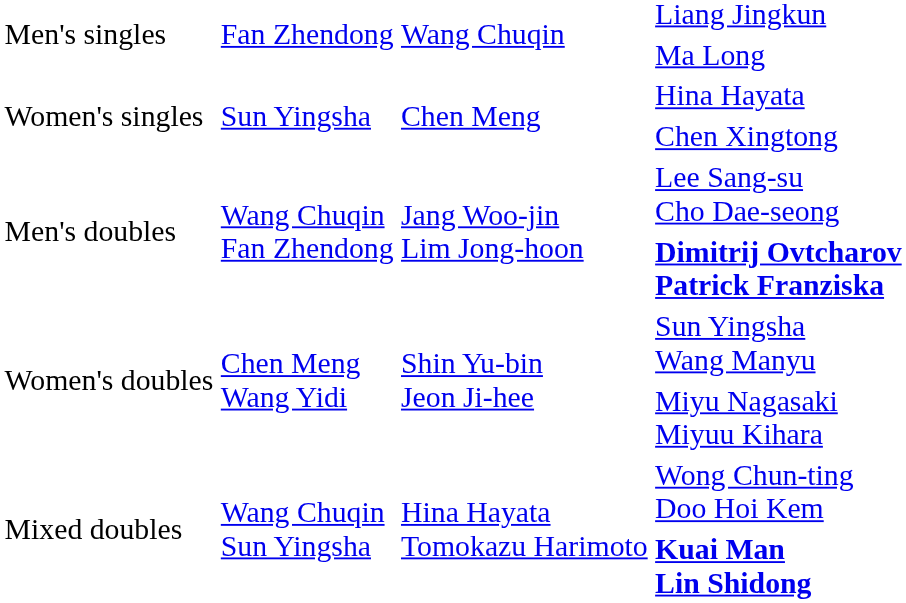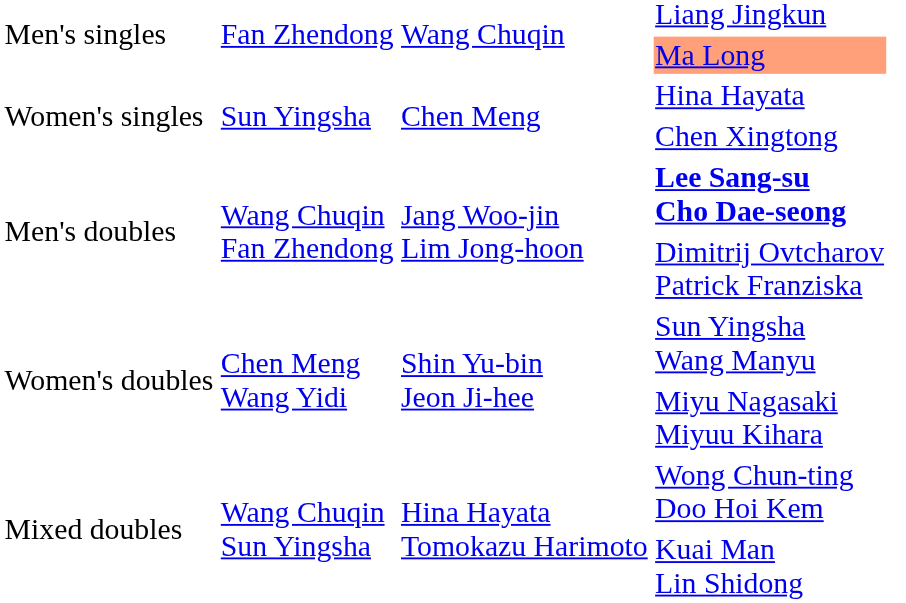(710, 54) no background -> (710, 54) lightsalmon background
(747, 194) normal -> (751, 194) bold
(778, 268) bold -> (770, 268) normal
(733, 566) bold -> (729, 566) normal
